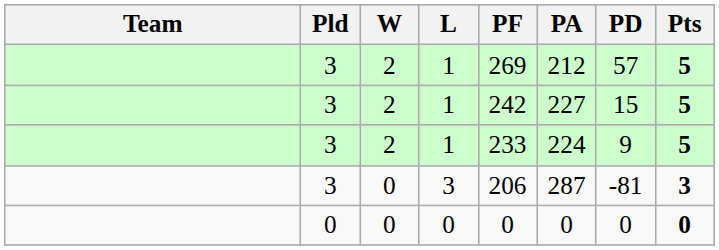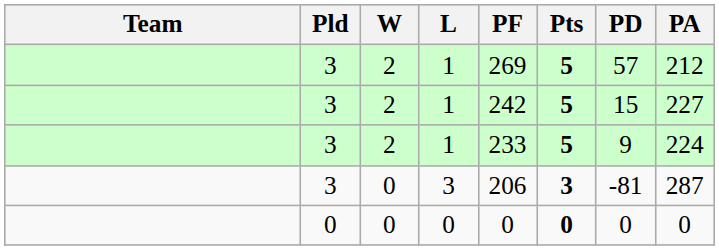columns swapped: (567, 24) <-> (685, 24)
